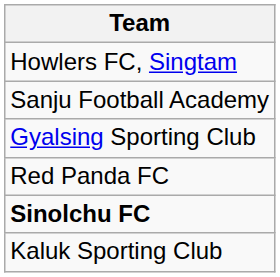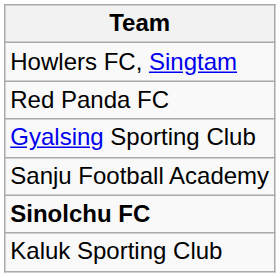(140, 99) Sanju Football Academy -> (90, 99) Red Panda FC
(90, 175) Red Panda FC -> (140, 175) Sanju Football Academy
